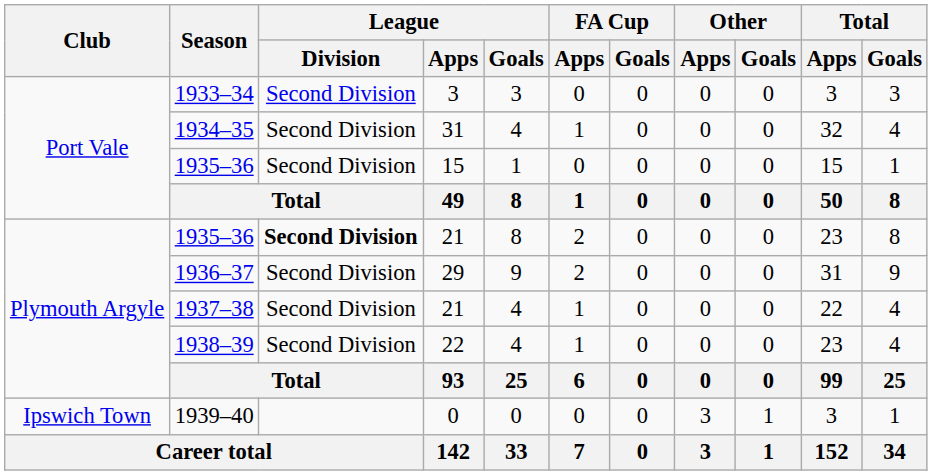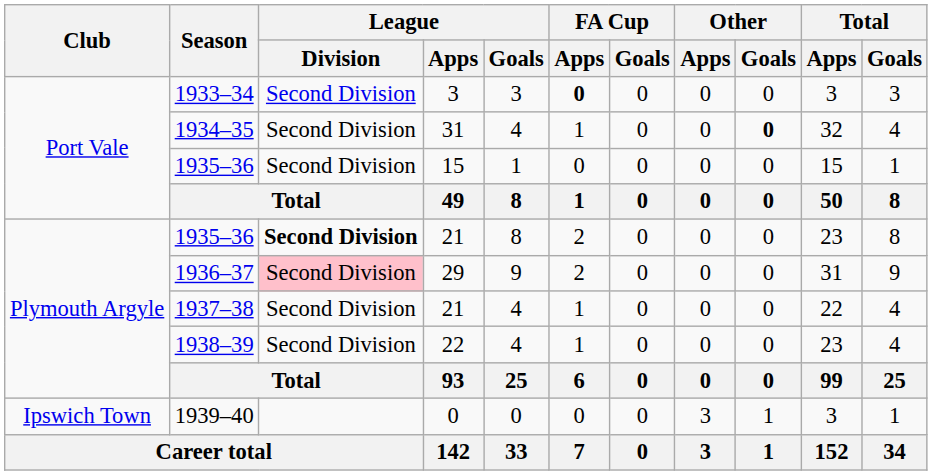(579, 93) normal -> (579, 93) bold
(768, 129) normal -> (768, 129) bold
(341, 272) no background -> (341, 272) pink background
